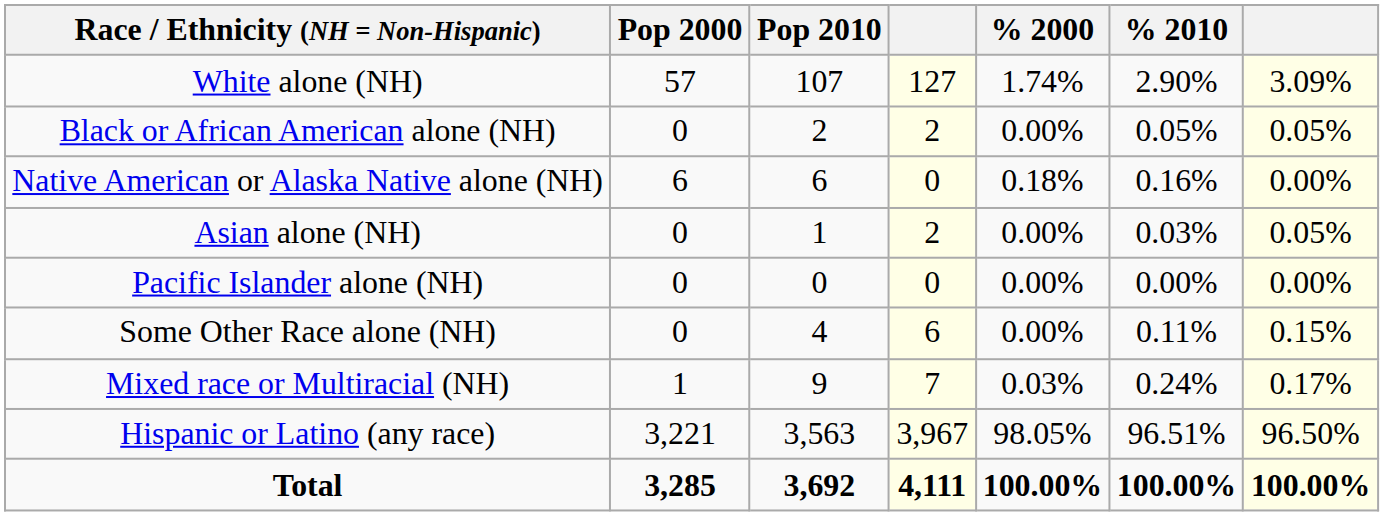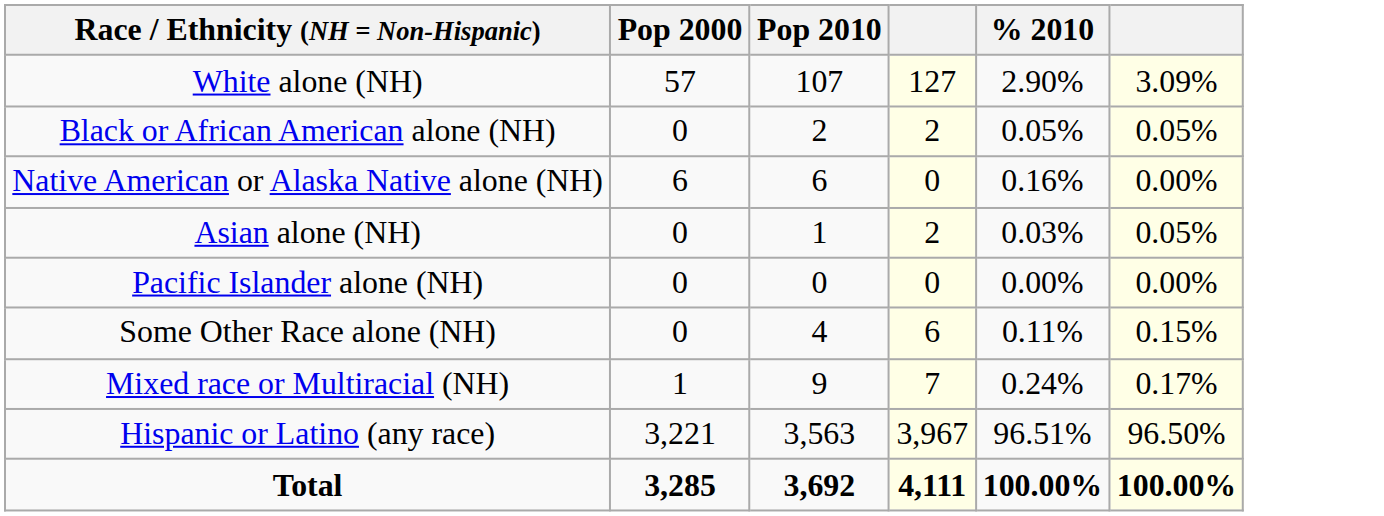- column: (1042, 29)
